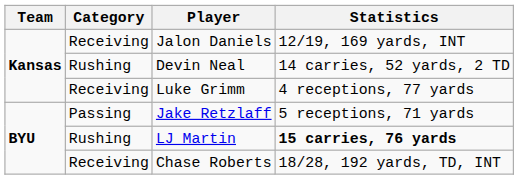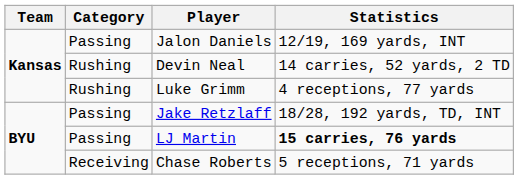(109, 42) Receiving -> (100, 42) Passing
(109, 90) Receiving -> (100, 90) Rushing
(376, 114) 5 receptions, 71 yards -> (390, 114) 18/28, 192 yards, TD, INT
(100, 138) Rushing -> (100, 138) Passing
(390, 162) 18/28, 192 yards, TD, INT -> (376, 162) 5 receptions, 71 yards
